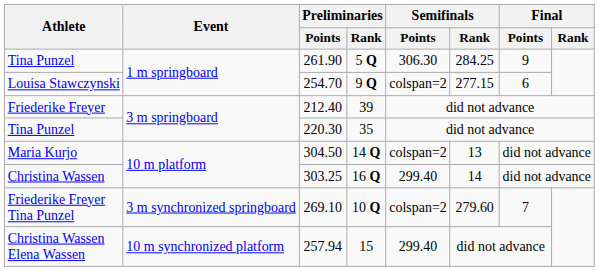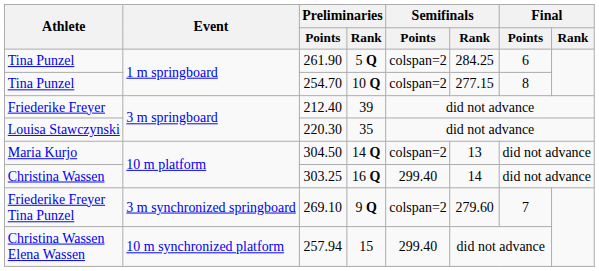(418, 61) 306.30 -> (418, 61) colspan=2
(525, 61) 9 -> (525, 61) 6
(64, 84) Louisa Stawczynski -> (41, 84) Tina Punzel
(366, 84) 9 Q -> (366, 84) 10 Q
(525, 84) 6 -> (525, 84) 8
(41, 130) Tina Punzel -> (64, 130) Louisa Stawczynski
(366, 207) 10 Q -> (366, 207) 9 Q
